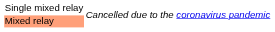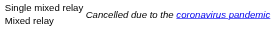(29, 21) lightsalmon background -> (29, 21) no background
